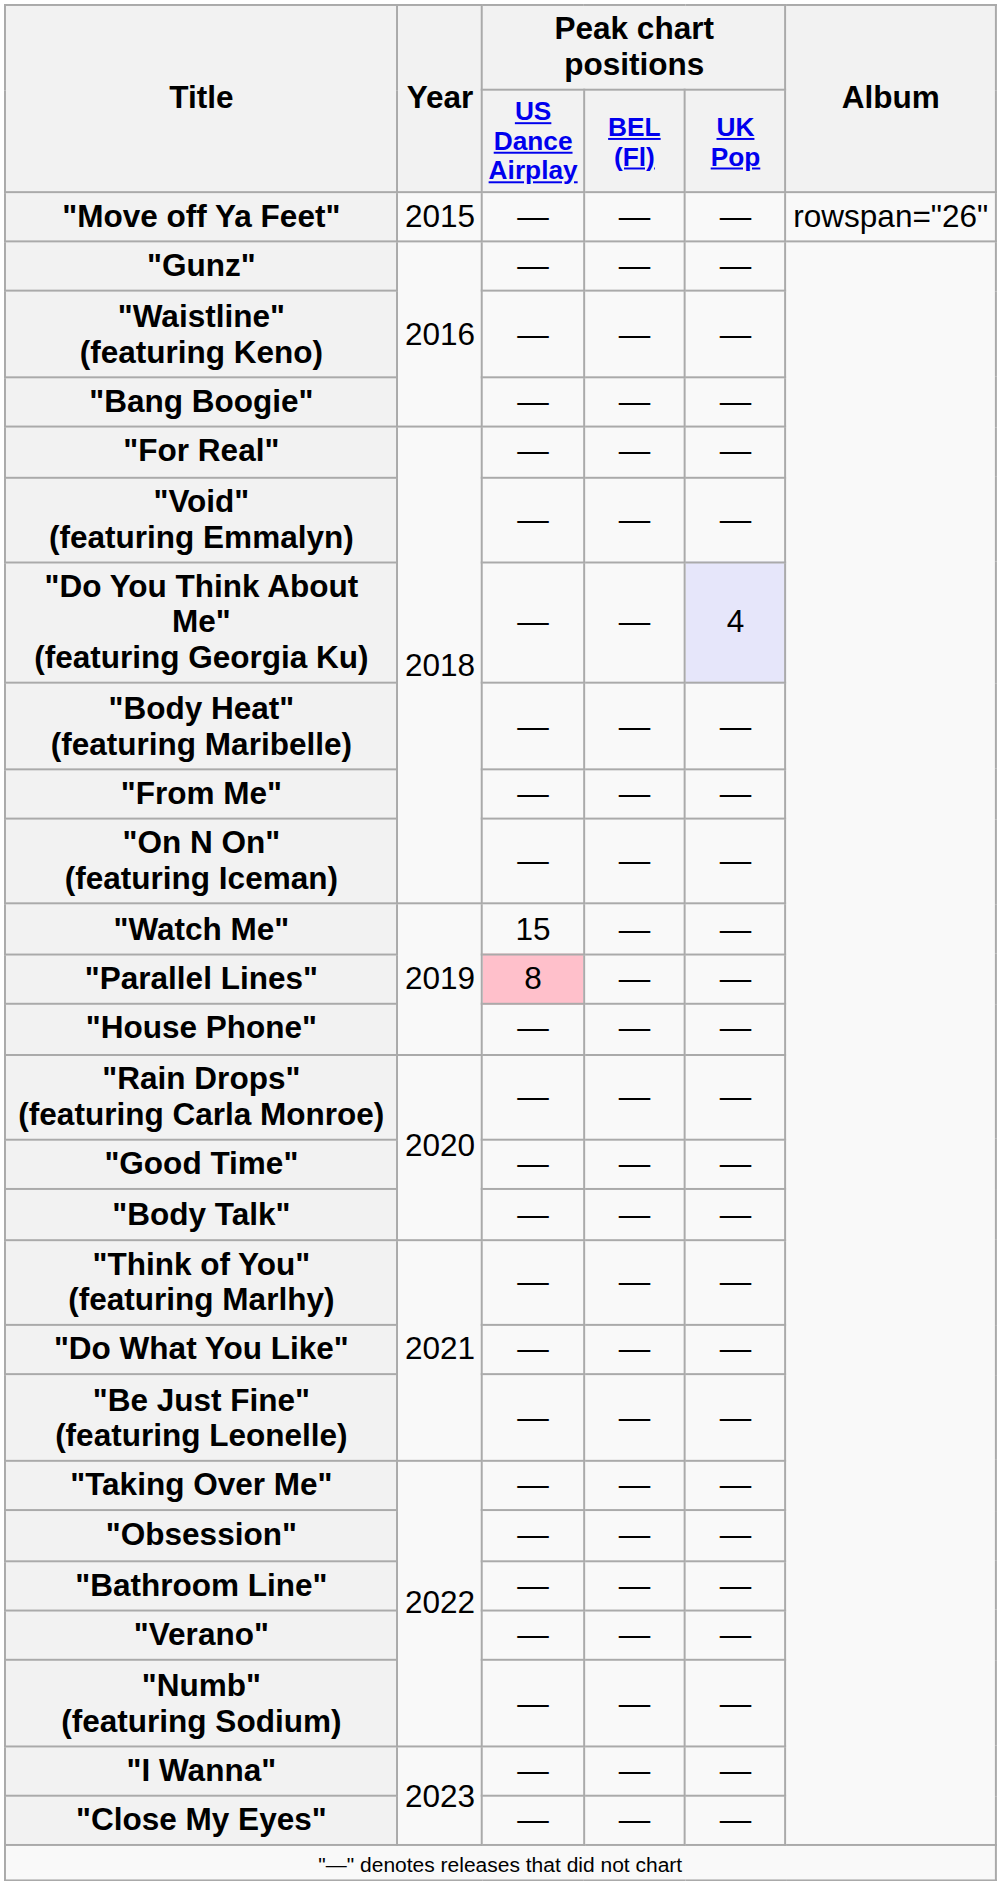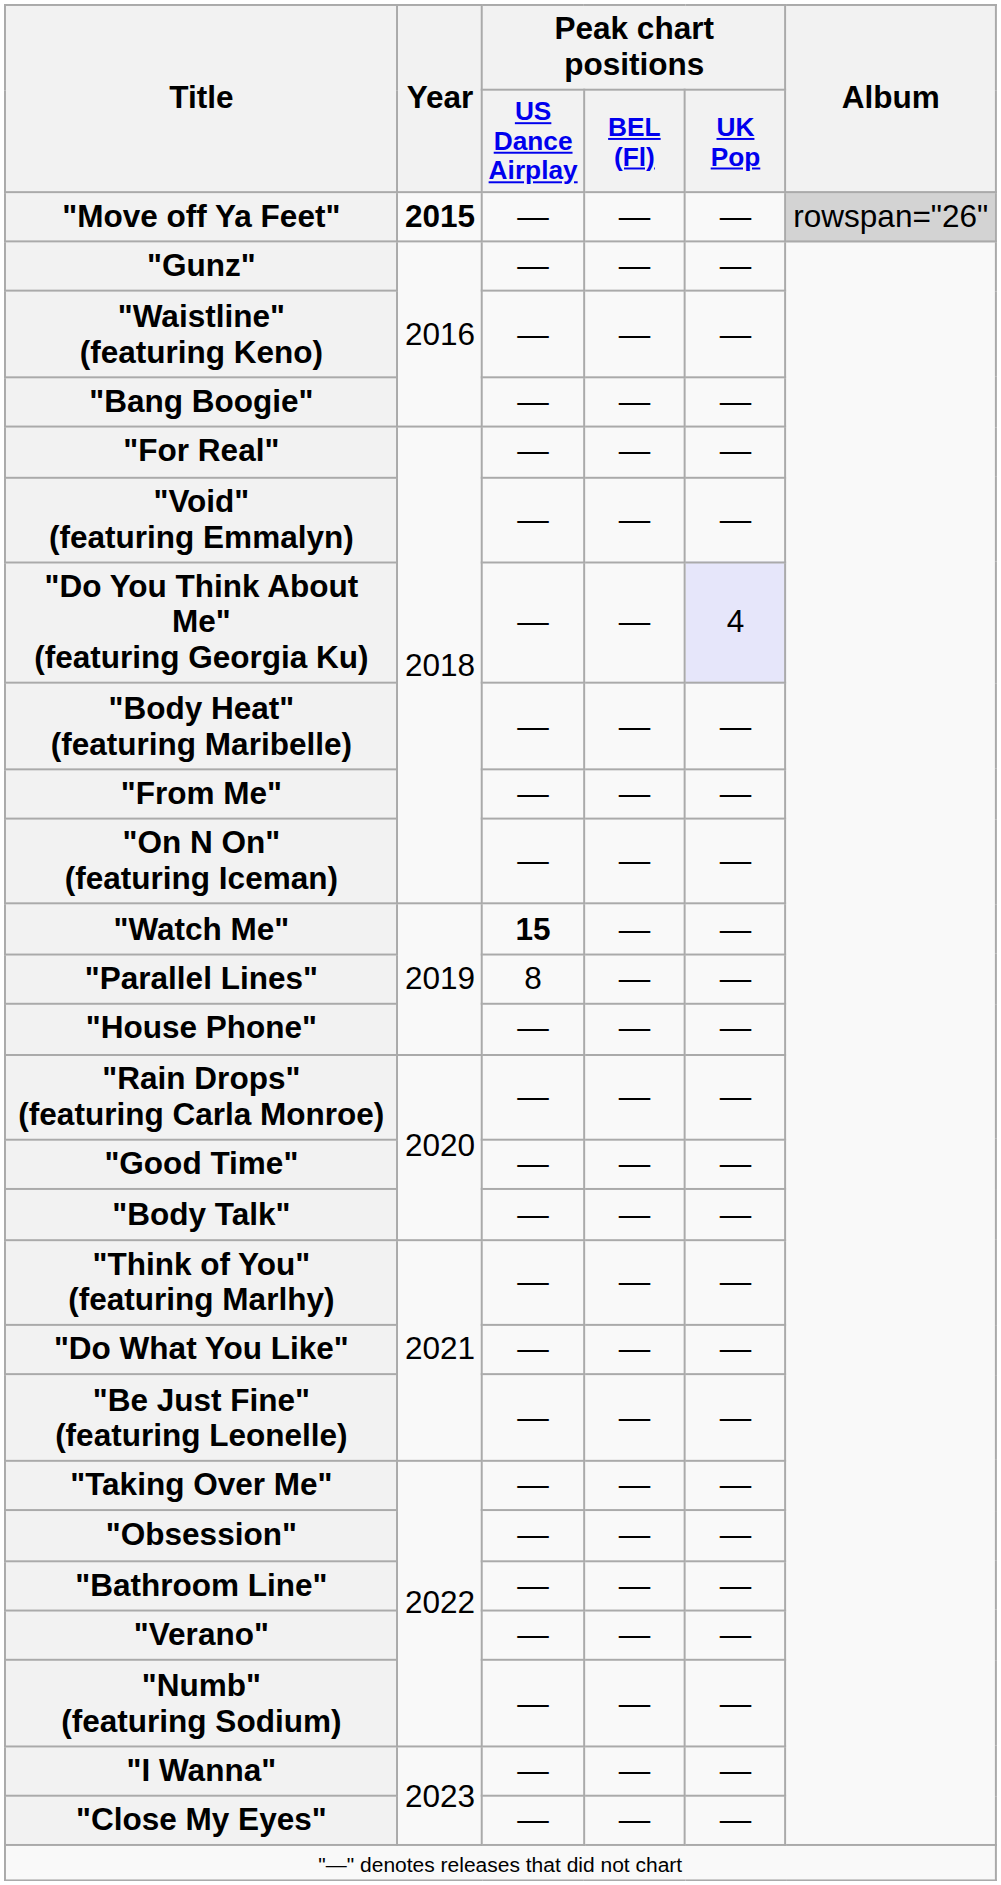(440, 216) normal -> (440, 216) bold
(891, 216) no background -> (891, 216) lightgrey background
(533, 928) normal -> (533, 928) bold
(533, 978) pink background -> (533, 978) no background
